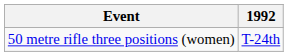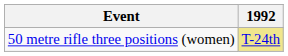(261, 39) no background -> (261, 39) khaki background
